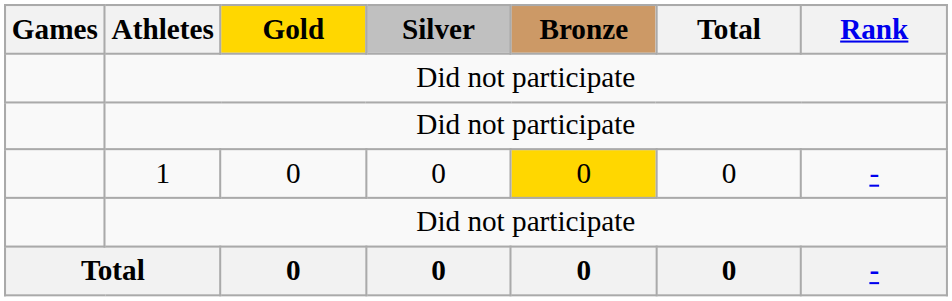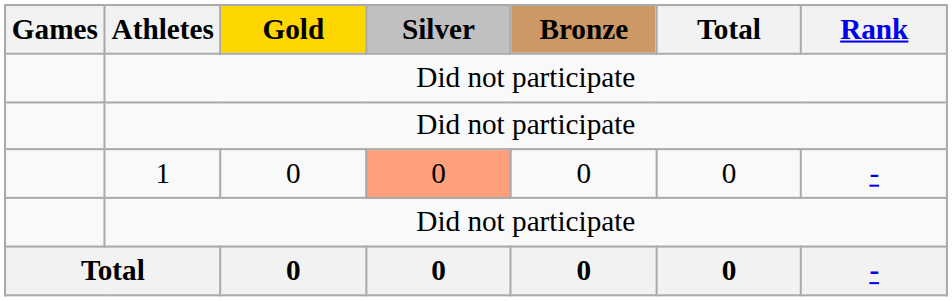(439, 173) no background -> (439, 173) lightsalmon background
(584, 173) gold background -> (584, 173) no background
